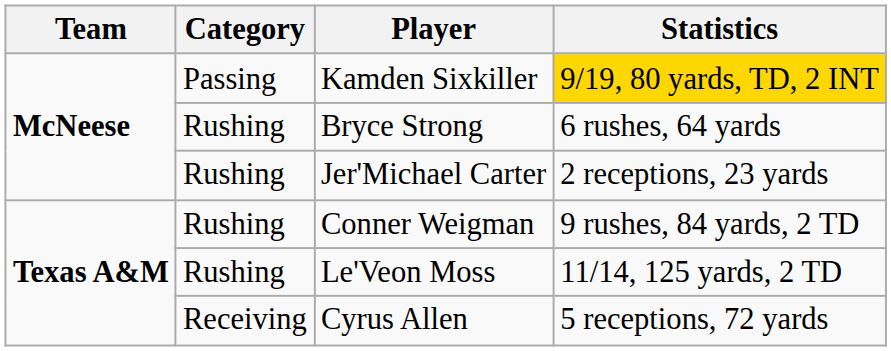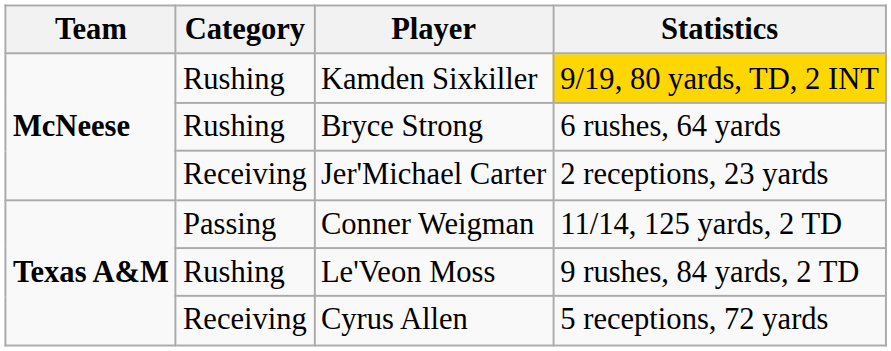(230, 77) Passing -> (234, 77) Rushing
(234, 174) Rushing -> (245, 174) Receiving
(234, 223) Rushing -> (230, 223) Passing
(710, 223) 9 rushes, 84 yards, 2 TD -> (701, 223) 11/14, 125 yards, 2 TD
(701, 271) 11/14, 125 yards, 2 TD -> (710, 271) 9 rushes, 84 yards, 2 TD
